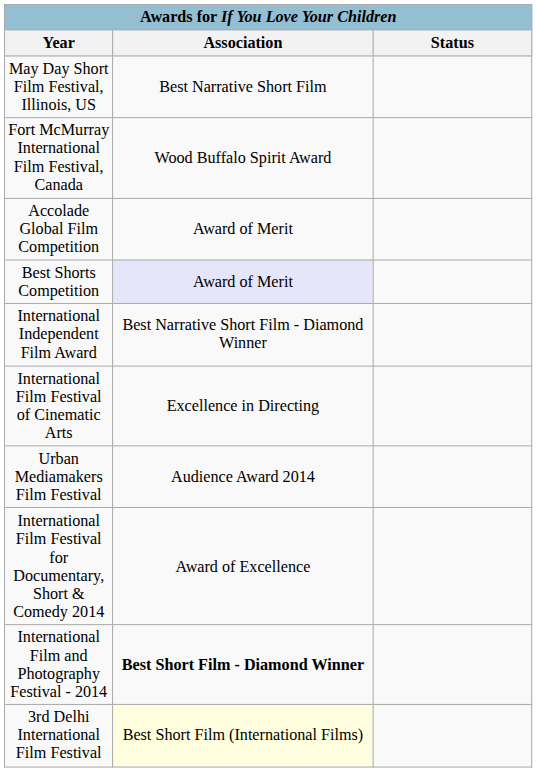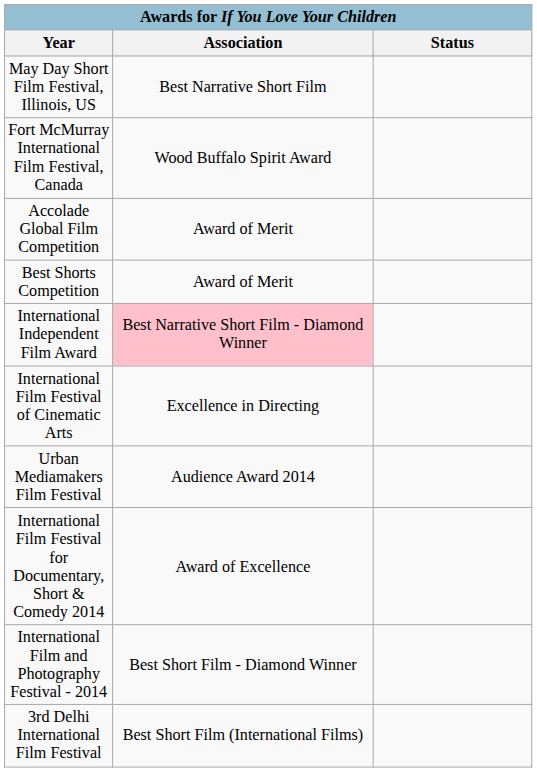(243, 281) lavender background -> (243, 281) no background
(243, 334) no background -> (243, 334) pink background
(243, 664) bold -> (243, 664) normal
(243, 735) lightyellow background -> (243, 735) no background
